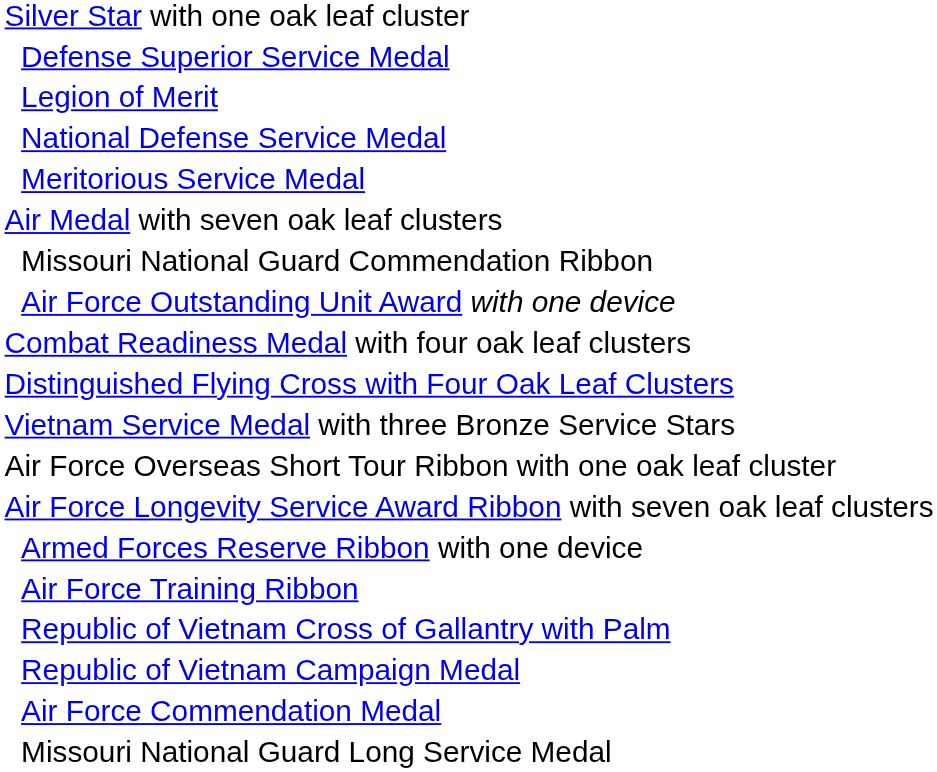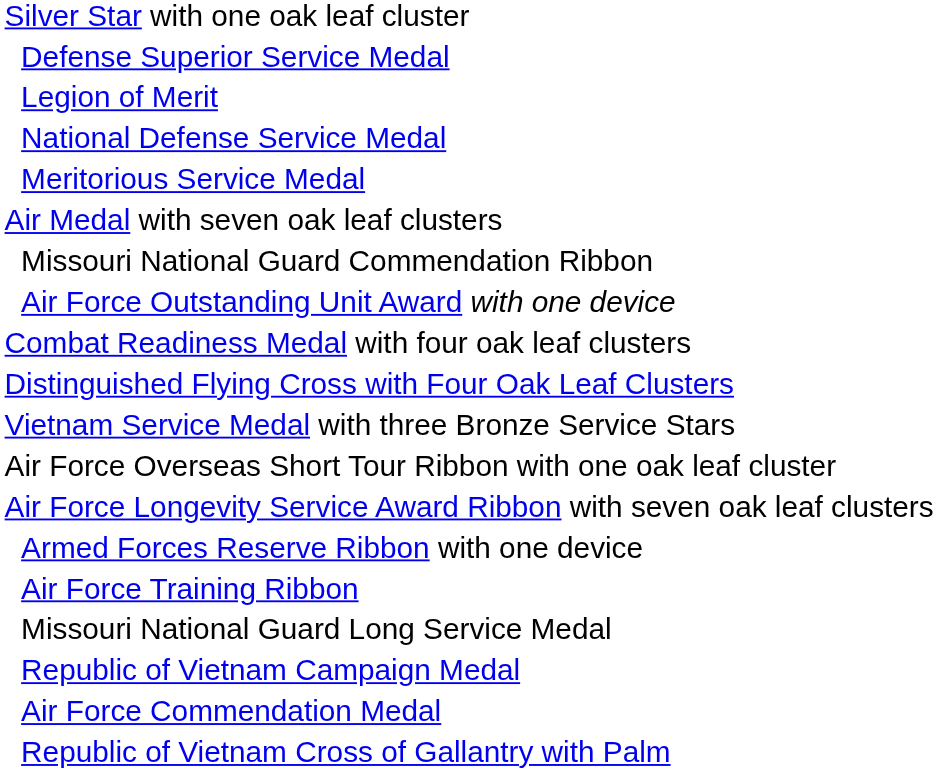(338, 629) Republic of Vietnam Cross of Gallantry with Palm -> (308, 629) Missouri National Guard Long Service Medal
(308, 752) Missouri National Guard Long Service Medal -> (338, 752) Republic of Vietnam Cross of Gallantry with Palm
